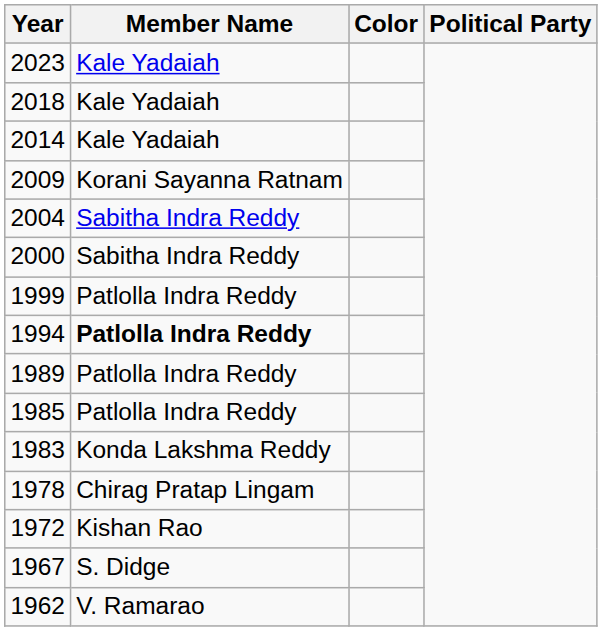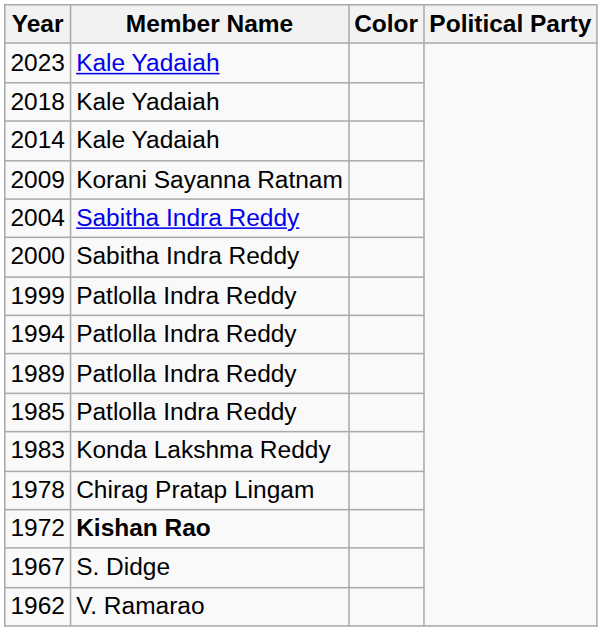(194, 334) bold -> (186, 334) normal
(139, 528) normal -> (143, 528) bold
